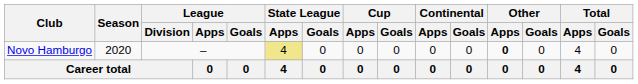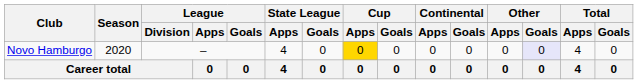(284, 50) khaki background -> (284, 50) no background
(360, 50) no background -> (360, 50) gold background
(505, 50) bold -> (505, 50) normal
(541, 50) no background -> (541, 50) lavender background
